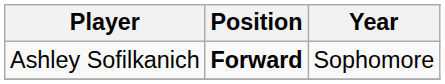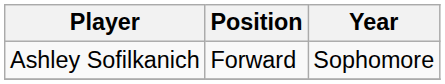(257, 60) bold -> (253, 60) normal
